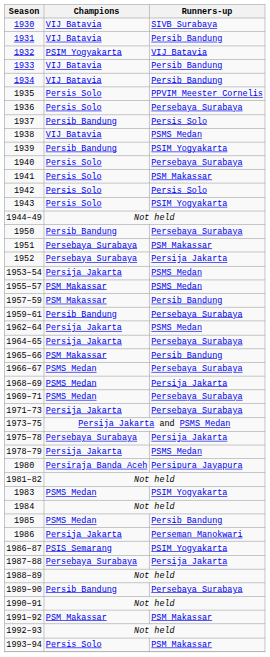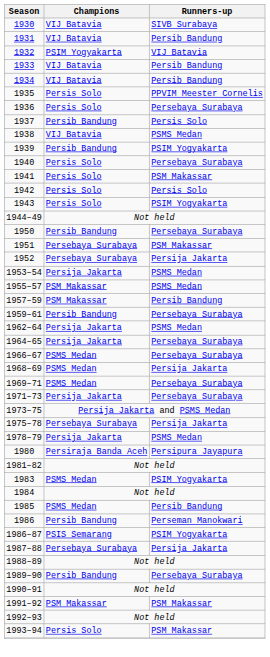- row: (24, 356)
(84, 535) Persija Jakarta -> (81, 521) Persib Bandung
